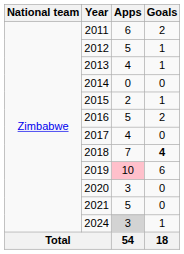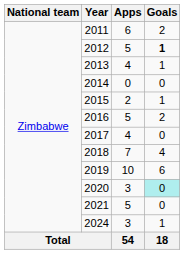(162, 48) normal -> (162, 48) bold
(162, 153) bold -> (162, 153) normal
(128, 170) pink background -> (128, 170) no background
(162, 188) no background -> (162, 188) paleturquoise background
(128, 223) lightgrey background -> (128, 223) no background
